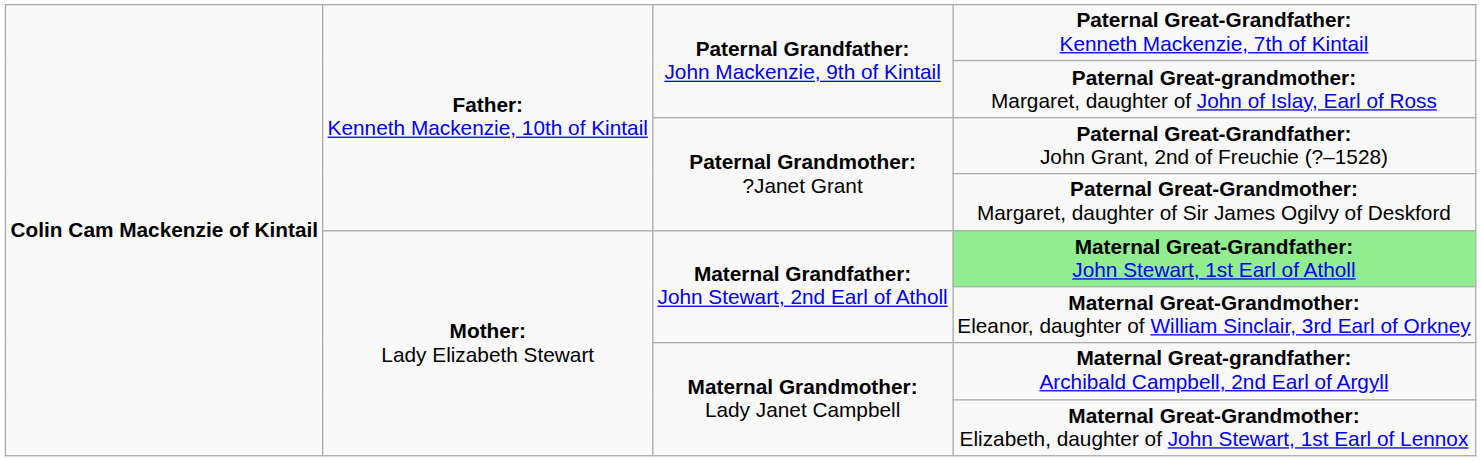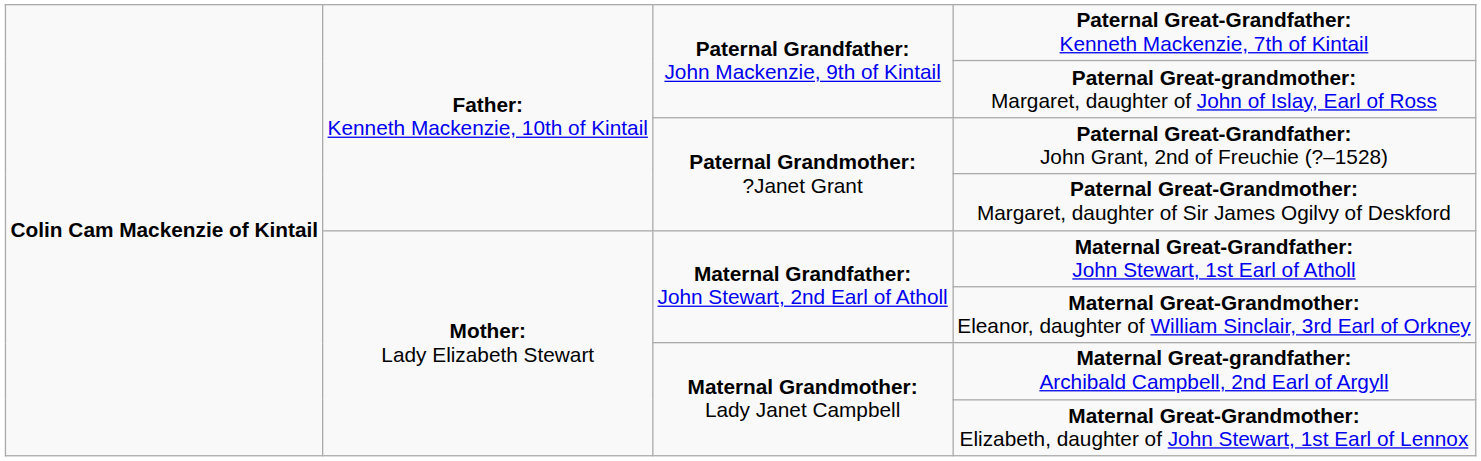(1214, 258) lightgreen background -> (1214, 258) no background
